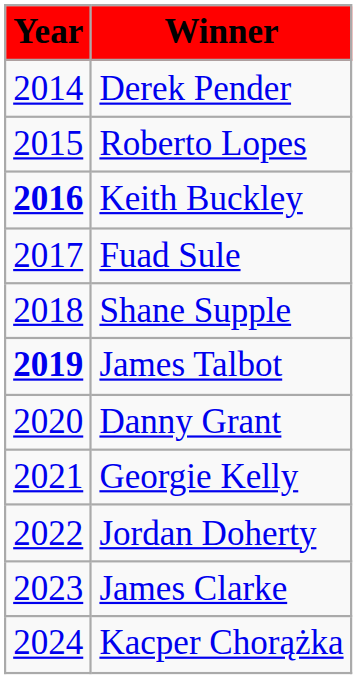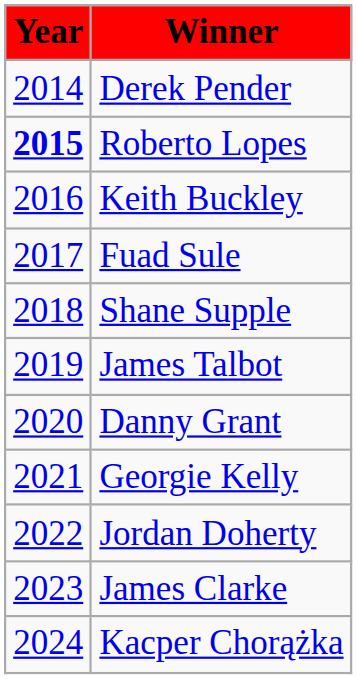(48, 143) normal -> (48, 143) bold
(48, 198) bold -> (48, 198) normal
(48, 365) bold -> (48, 365) normal
